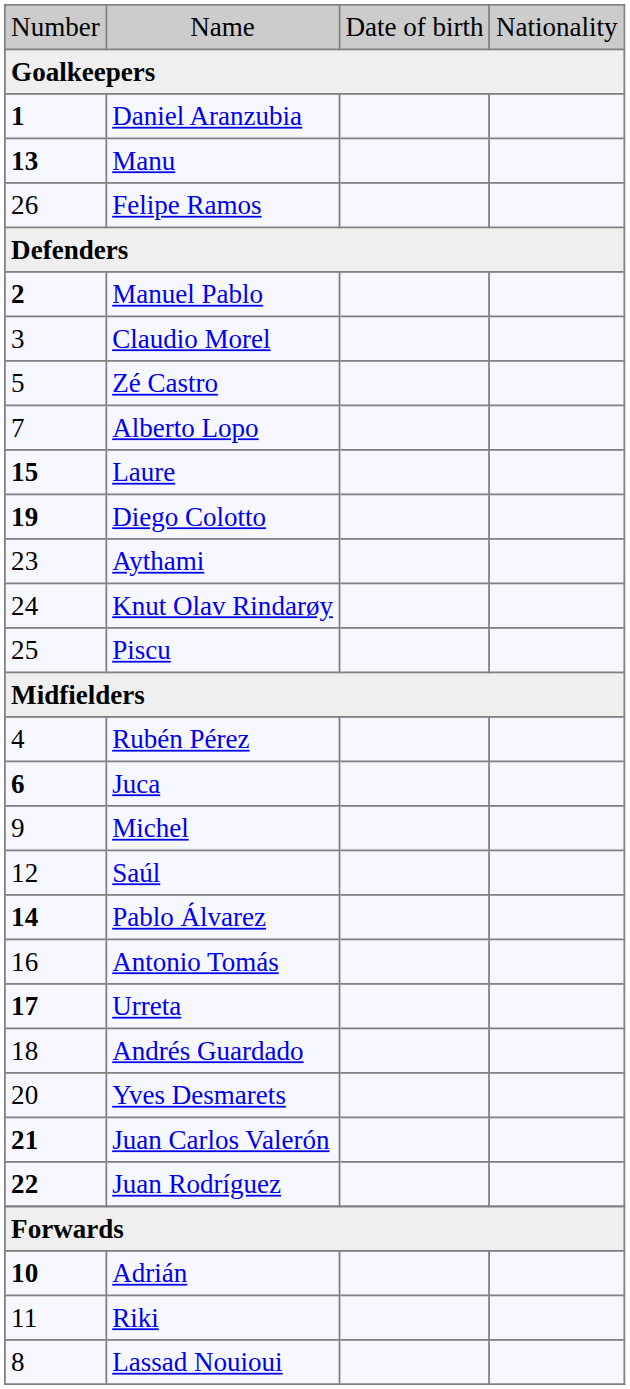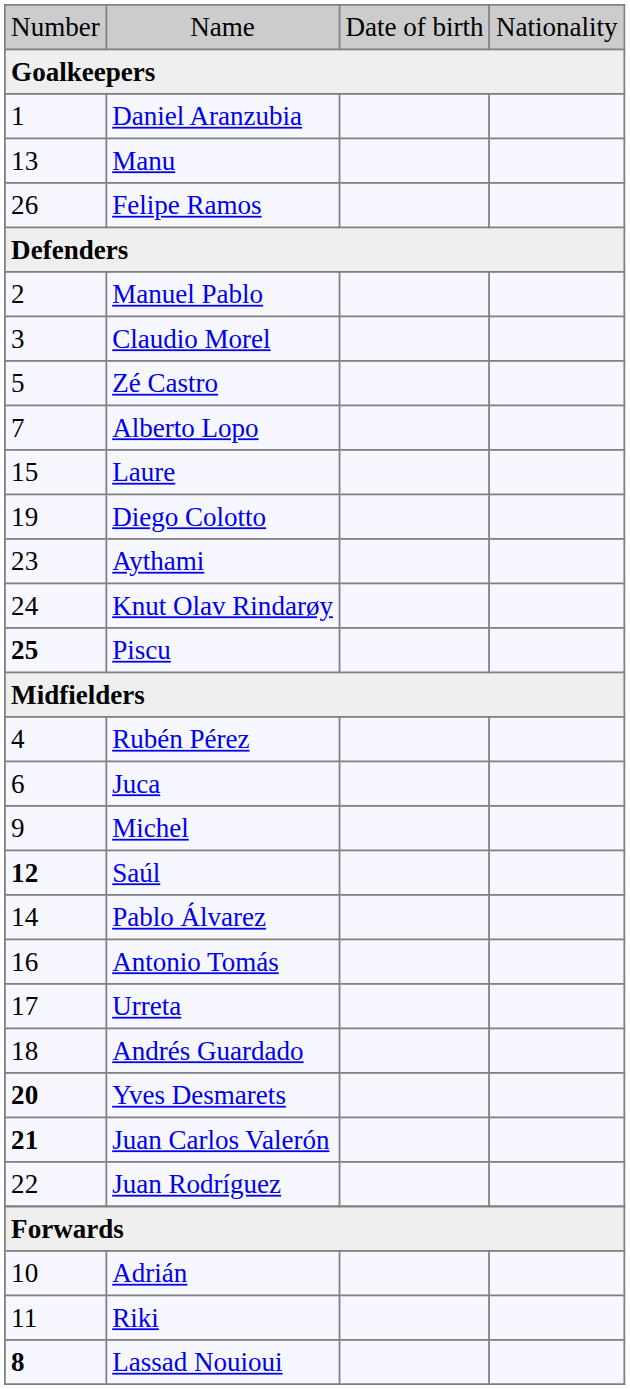(18, 115) bold -> (18, 115) normal
(25, 160) bold -> (25, 160) normal
(18, 293) bold -> (18, 293) normal
(25, 471) bold -> (25, 471) normal
(25, 516) bold -> (25, 516) normal
(25, 649) normal -> (25, 649) bold
(18, 783) bold -> (18, 783) normal
(25, 872) normal -> (25, 872) bold
(25, 916) bold -> (25, 916) normal
(25, 1005) bold -> (25, 1005) normal
(25, 1094) normal -> (25, 1094) bold
(25, 1183) bold -> (25, 1183) normal
(25, 1272) bold -> (25, 1272) normal
(18, 1361) normal -> (18, 1361) bold
